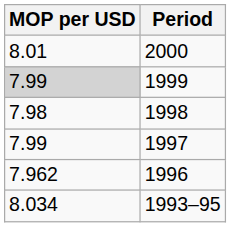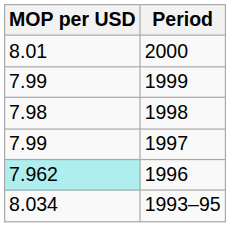(28, 81) lightgrey background -> (28, 81) no background
(34, 174) no background -> (34, 174) paleturquoise background
